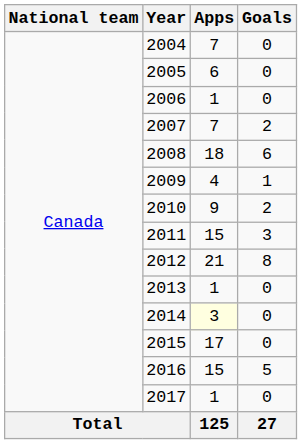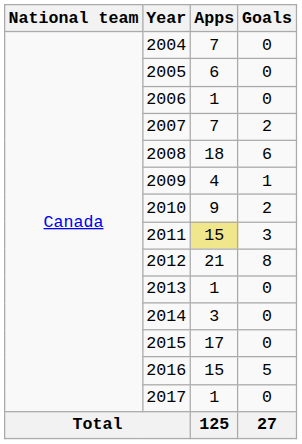(214, 235) no background -> (214, 235) khaki background
(214, 317) lightyellow background -> (214, 317) no background
